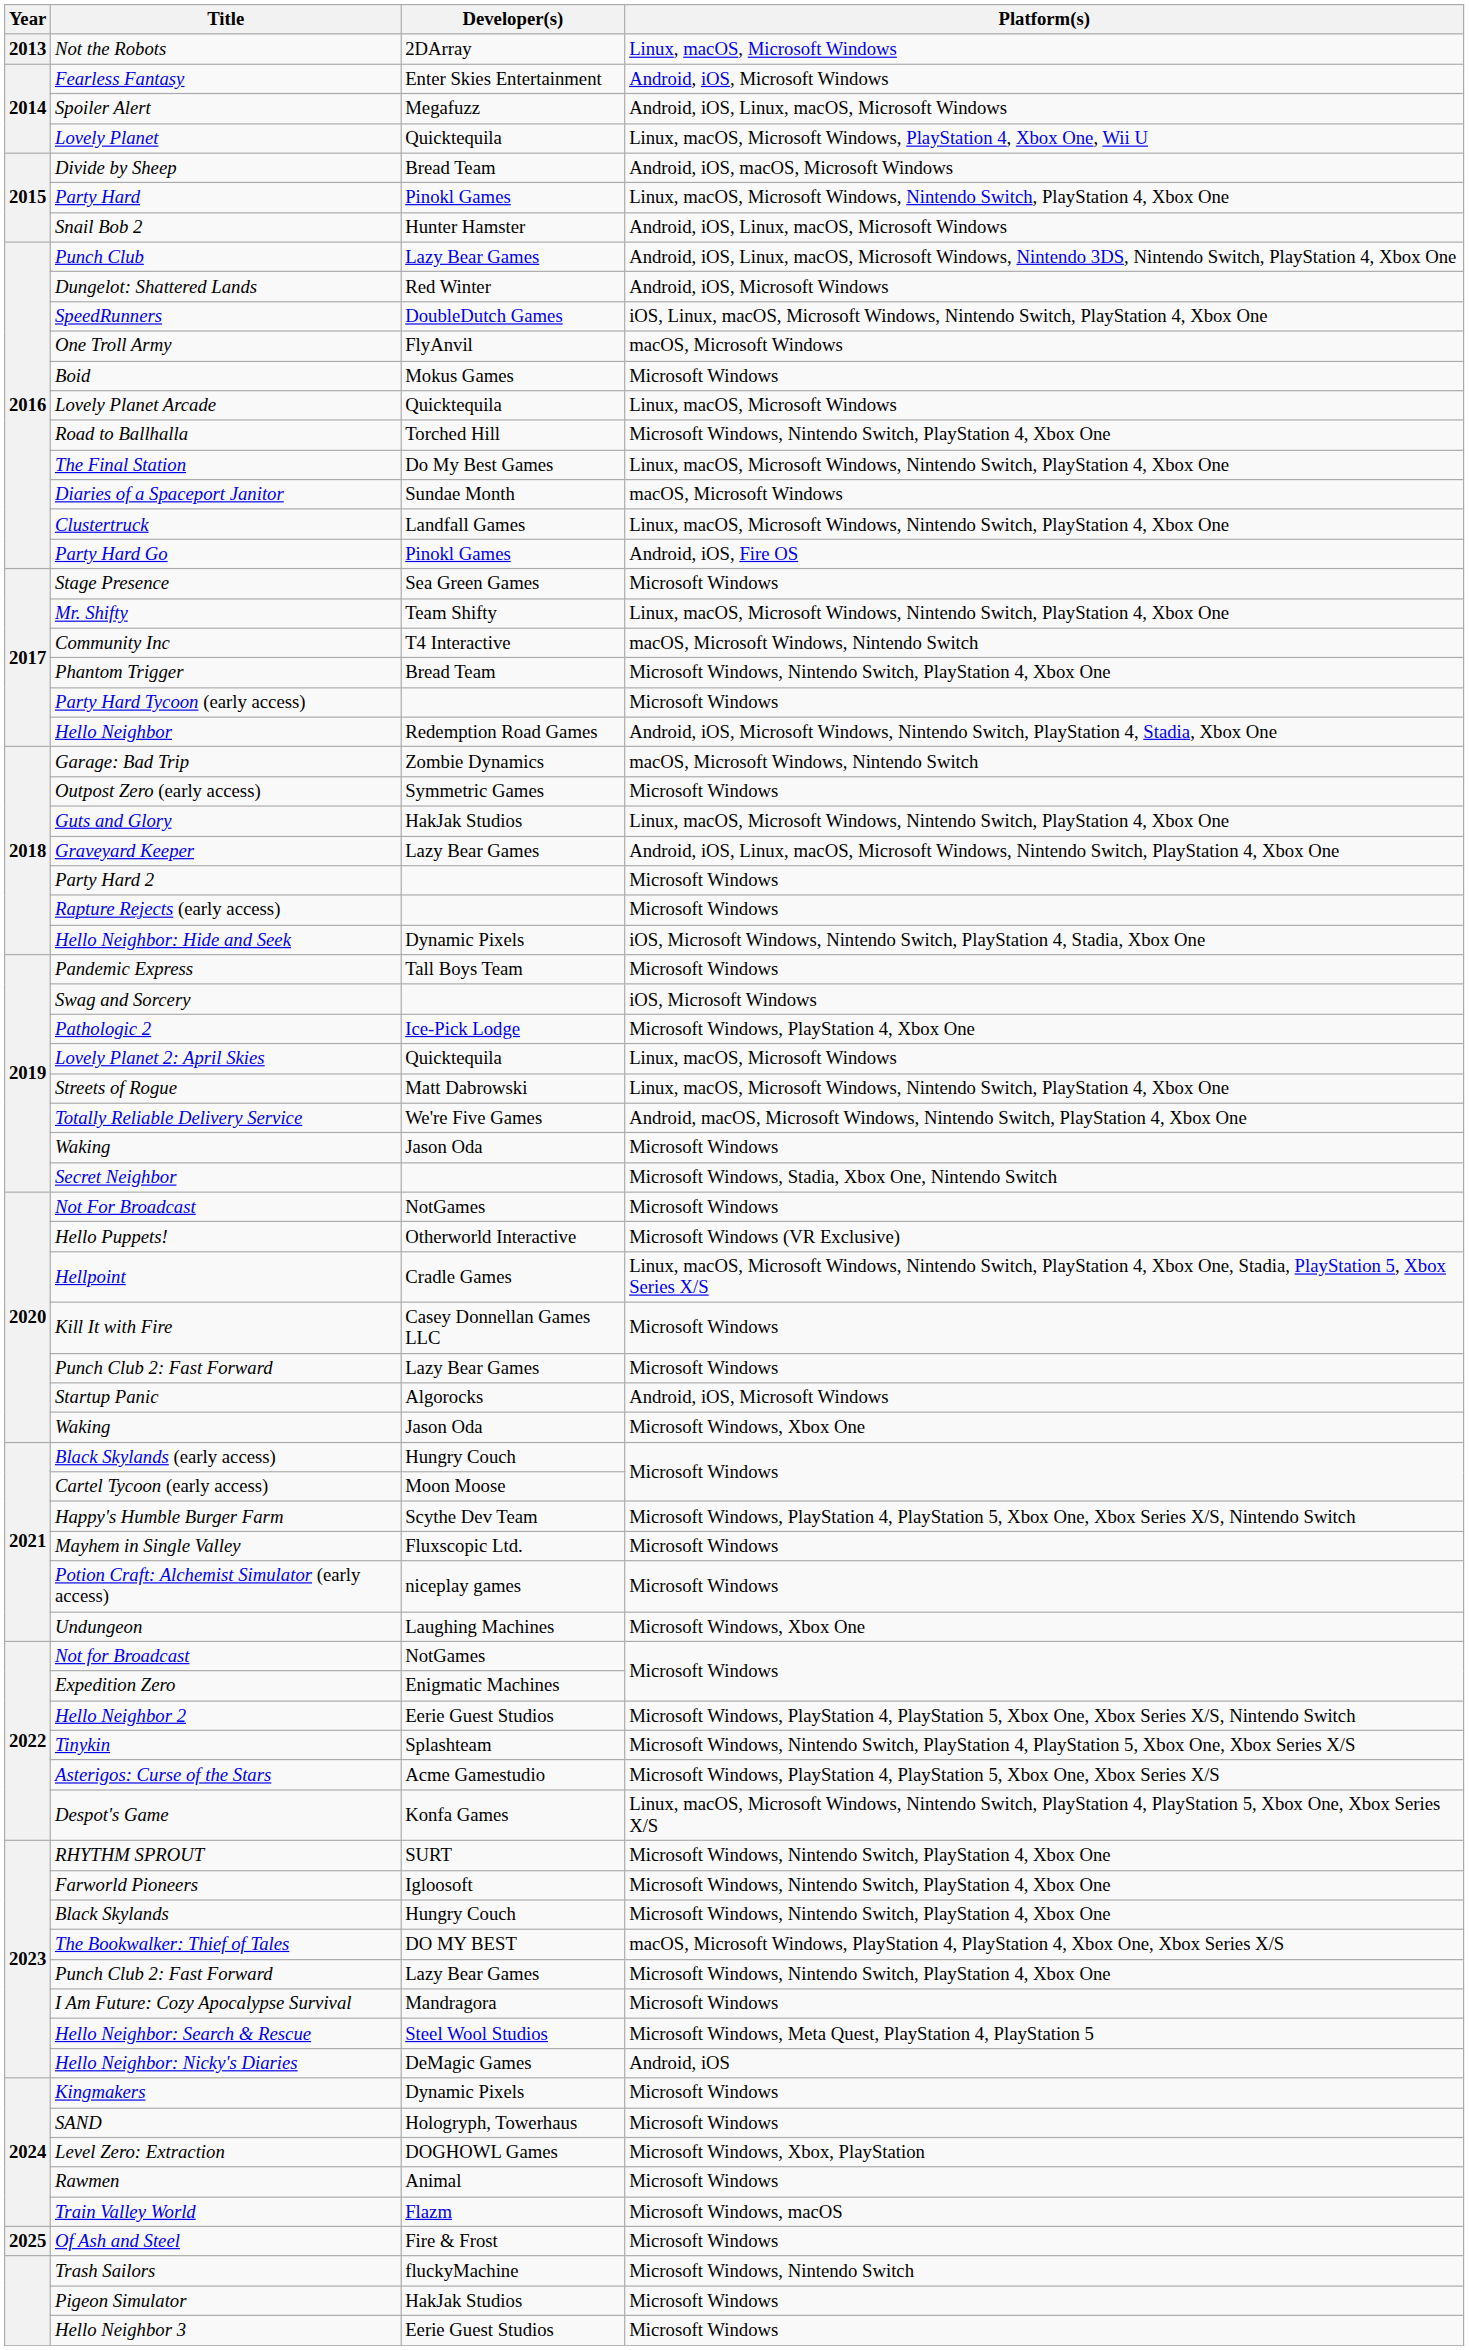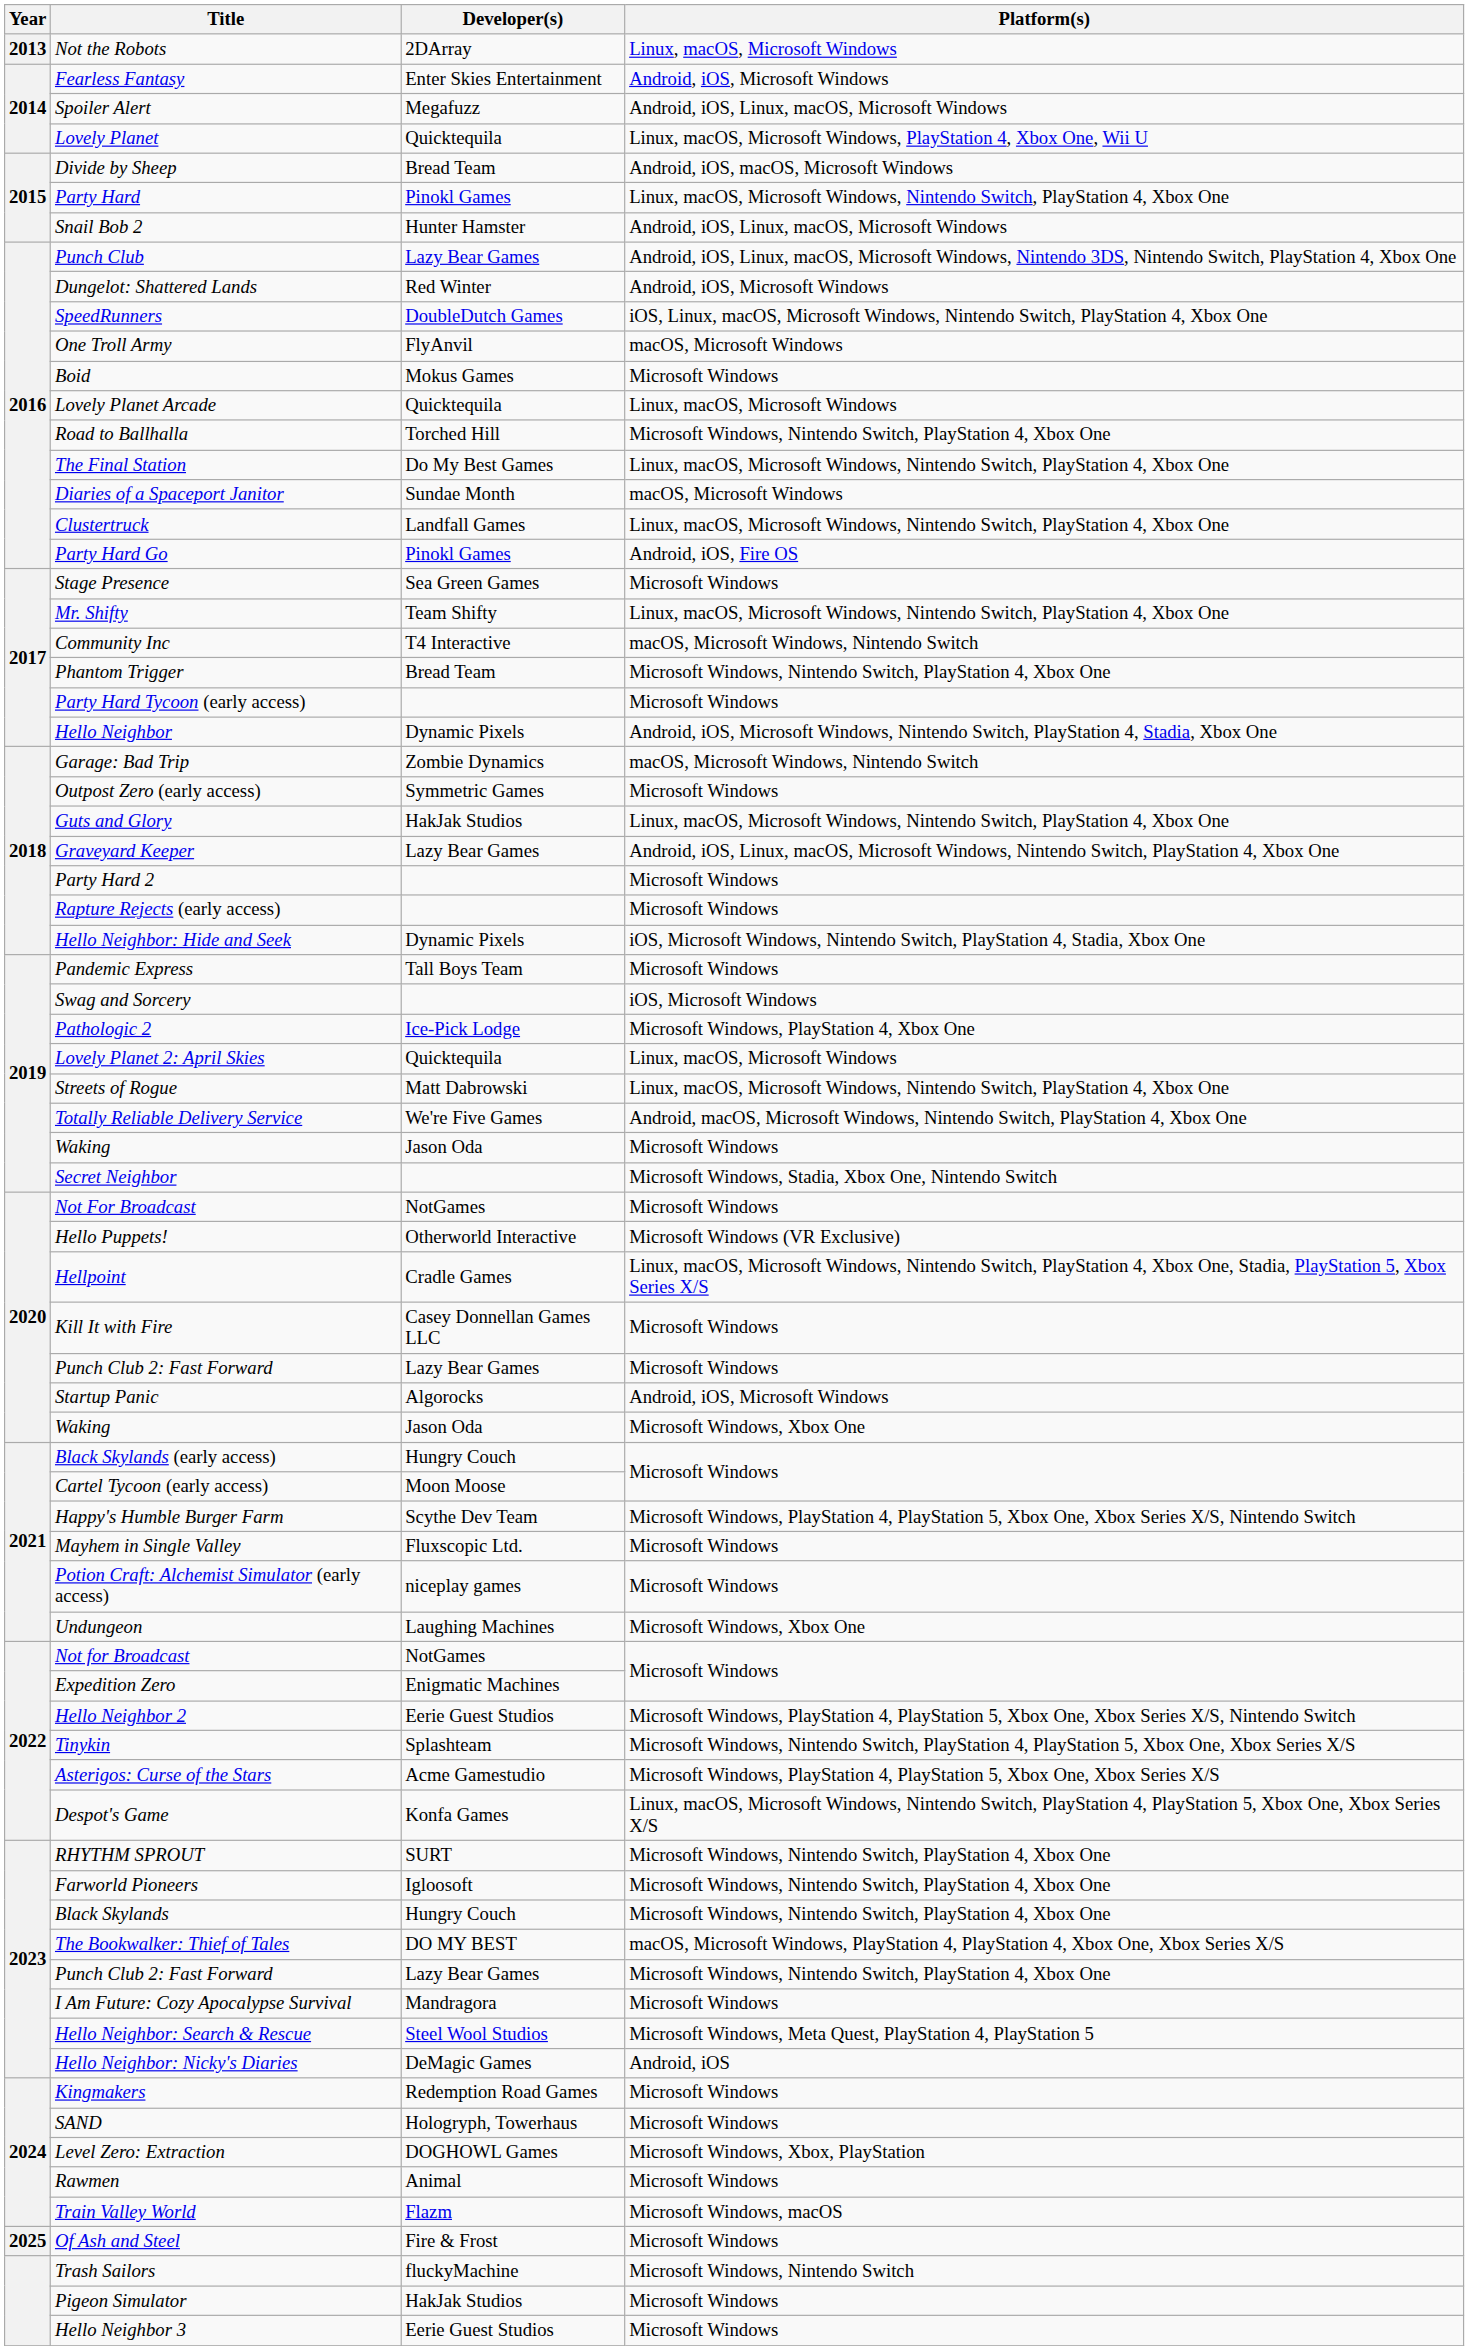(501, 731) Redemption Road Games -> (465, 731) Dynamic Pixels
(465, 2092) Dynamic Pixels -> (501, 2092) Redemption Road Games
